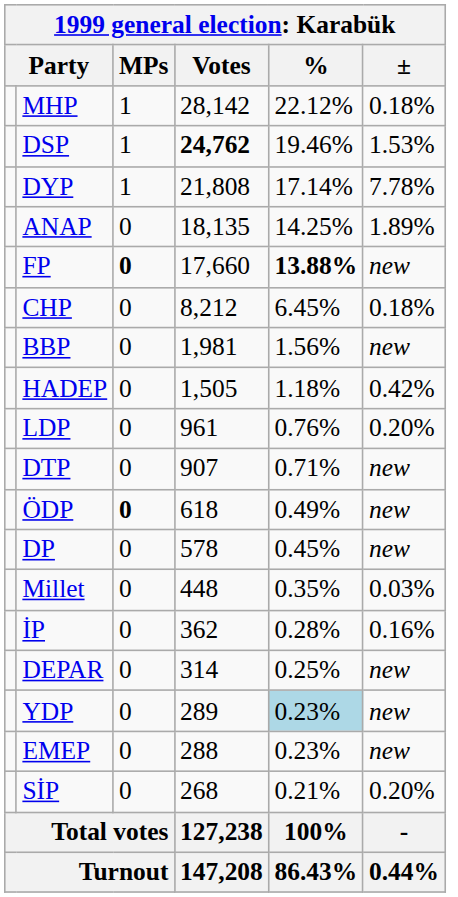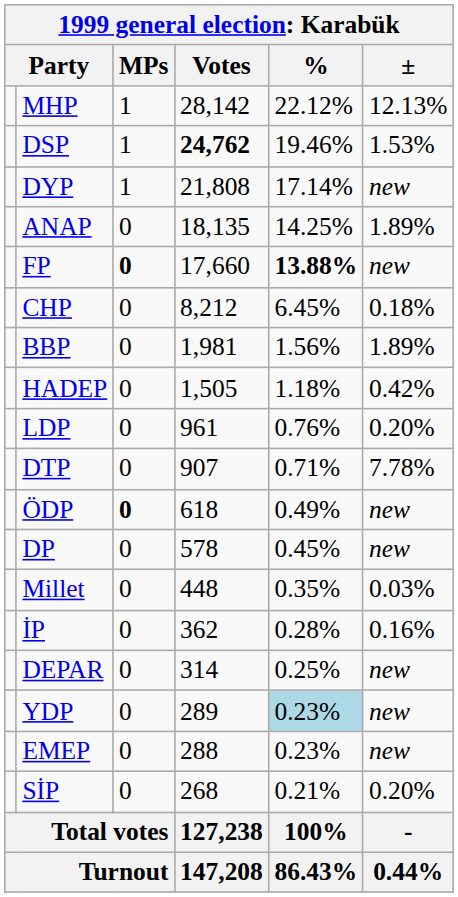(402, 105) 0.18% -> (408, 105) 12.13%
(402, 186) 7.78% -> (389, 186) new
(389, 347) new -> (402, 347) 1.89%
(389, 468) new -> (402, 468) 7.78%
